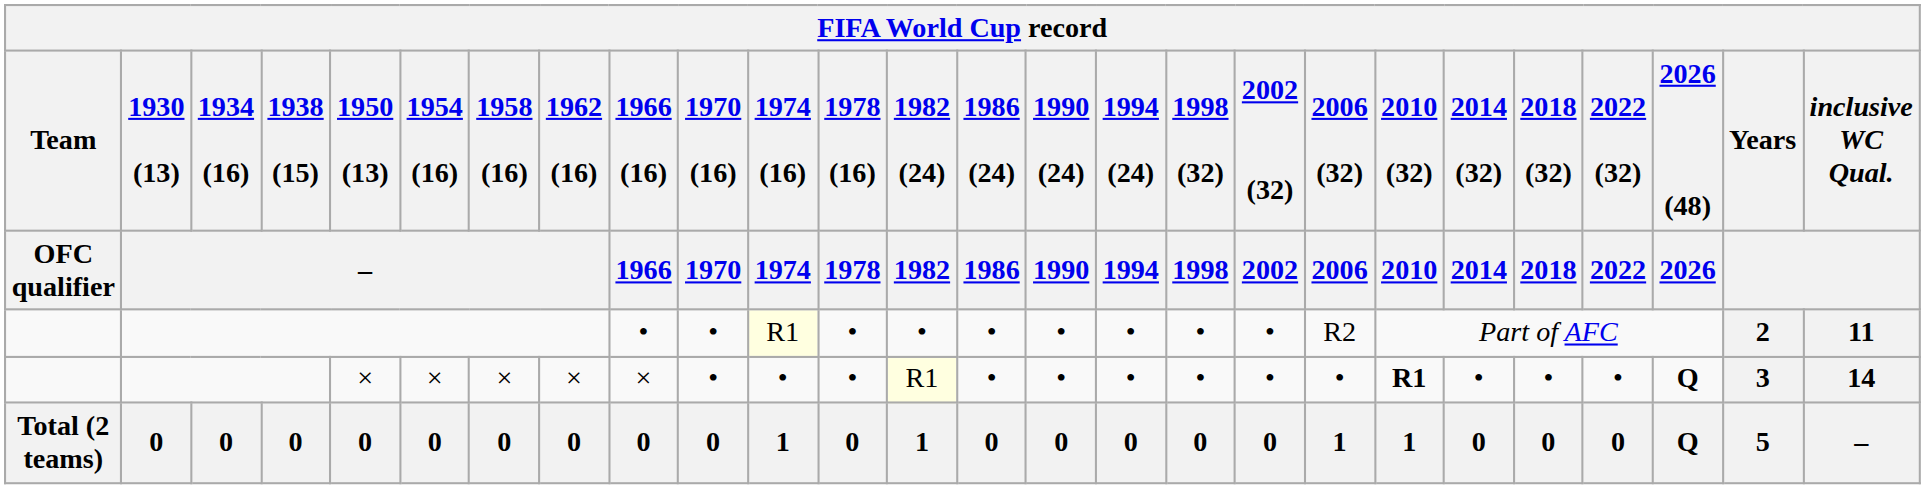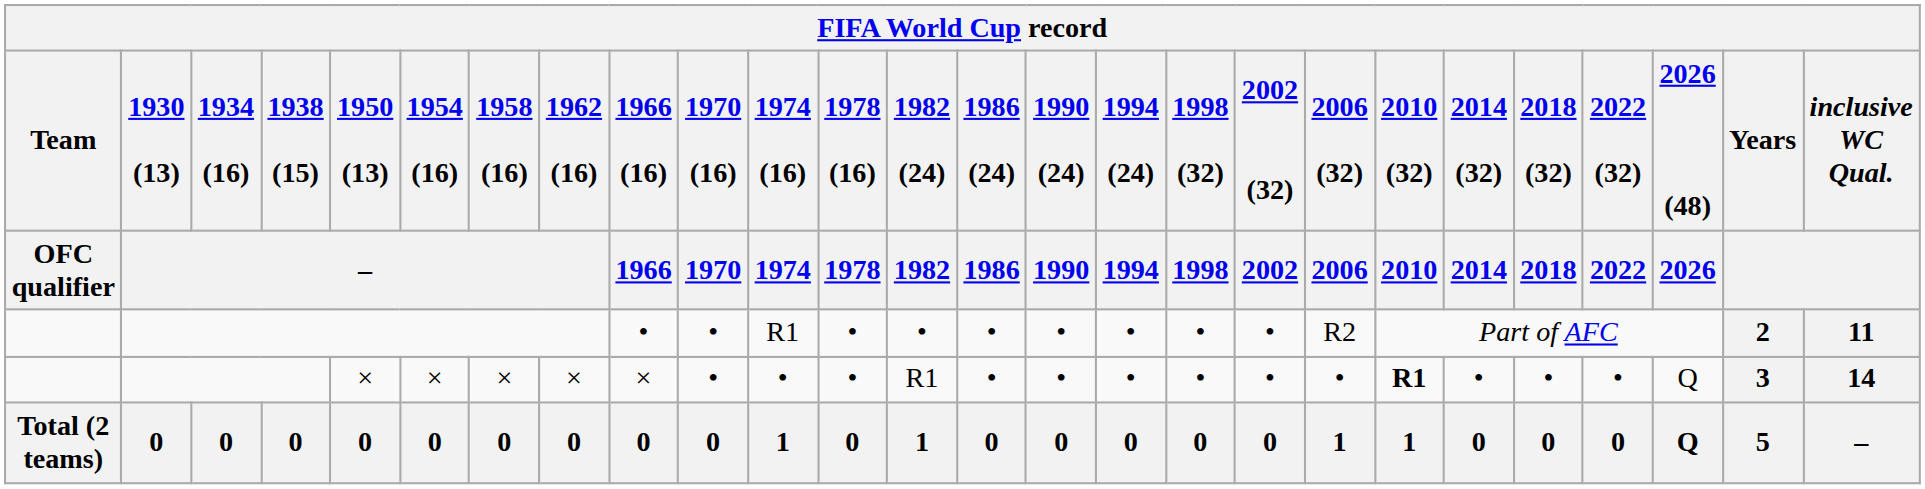(783, 332) lightyellow background -> (783, 332) no background
(922, 378) lightyellow background -> (922, 378) no background
(1688, 378) bold -> (1688, 378) normal
